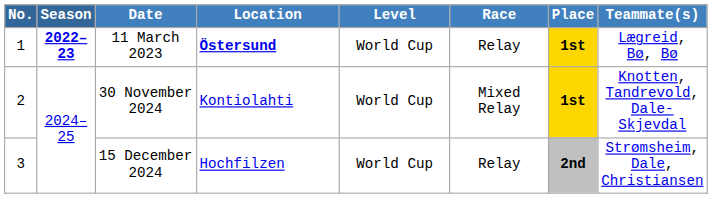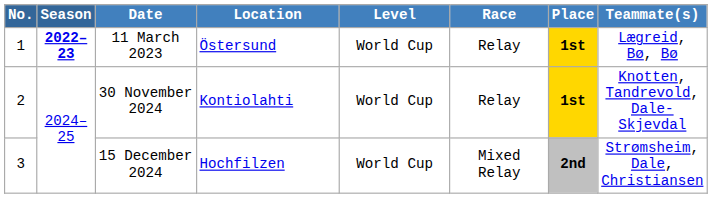(238, 47) bold -> (238, 47) normal
(499, 102) Mixed Relay -> (499, 102) Relay
(499, 166) Relay -> (499, 166) Mixed Relay
